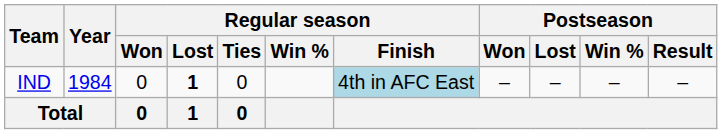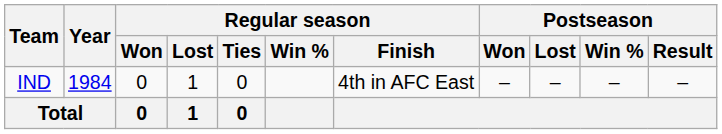(193, 82) bold -> (193, 82) normal
(406, 82) lightblue background -> (406, 82) no background
